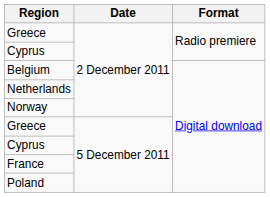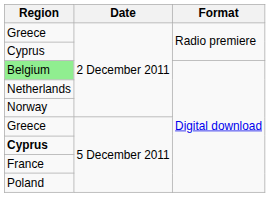(28, 70) no background -> (28, 70) lightgreen background
(26, 145) normal -> (27, 145) bold
